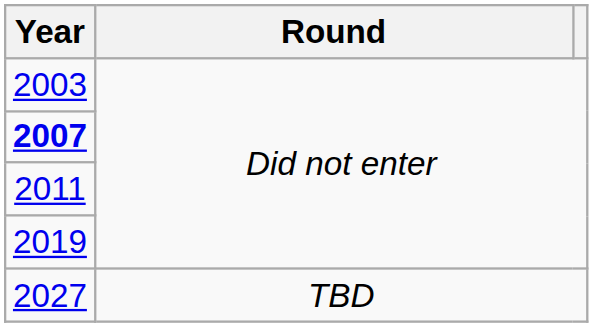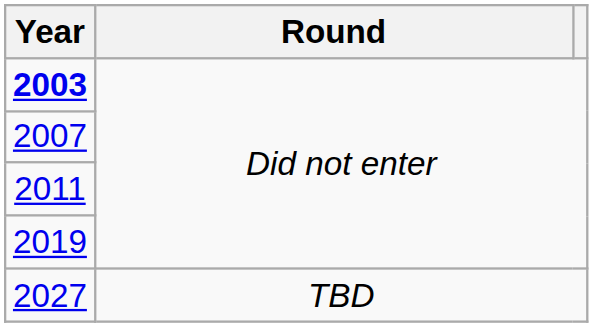(50, 84) normal -> (50, 84) bold
(50, 137) bold -> (50, 137) normal
